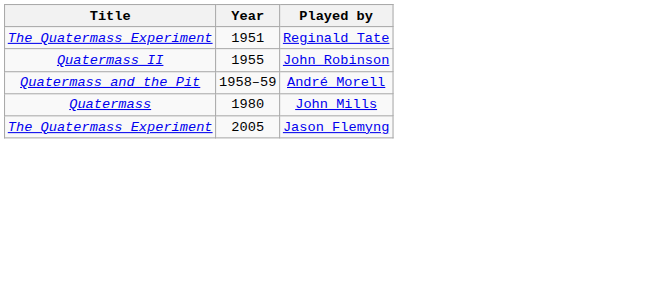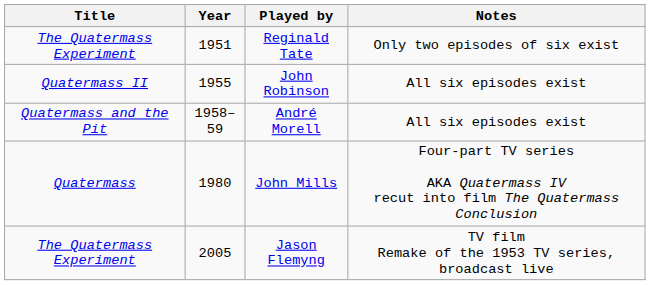+ column: (496, 16)
